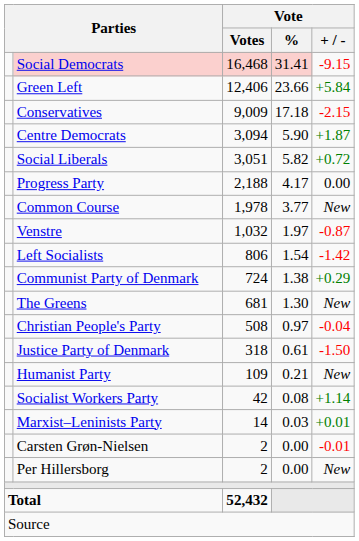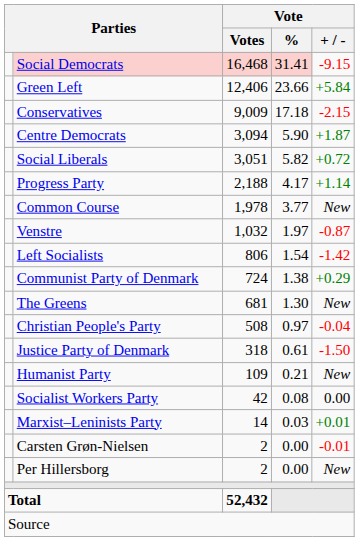(337, 183) 0.00 -> (333, 183) +1.14
(333, 398) +1.14 -> (337, 398) 0.00
